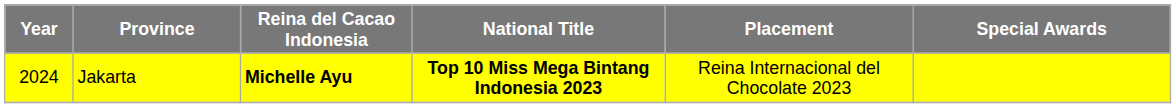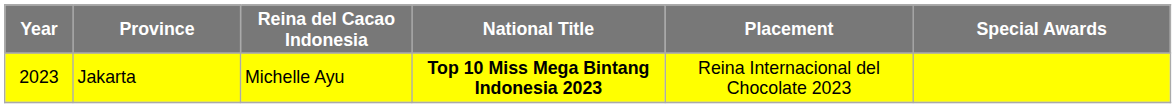(39, 78) 2024 -> (39, 78) 2023
(299, 78) bold -> (295, 78) normal
